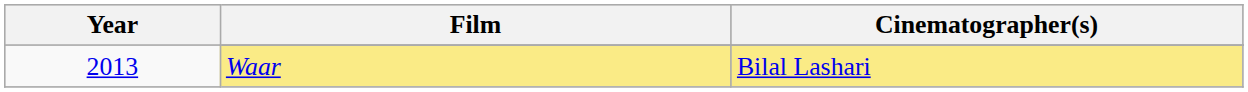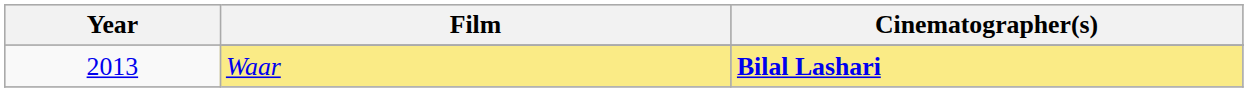(804, 65) normal -> (809, 65) bold
